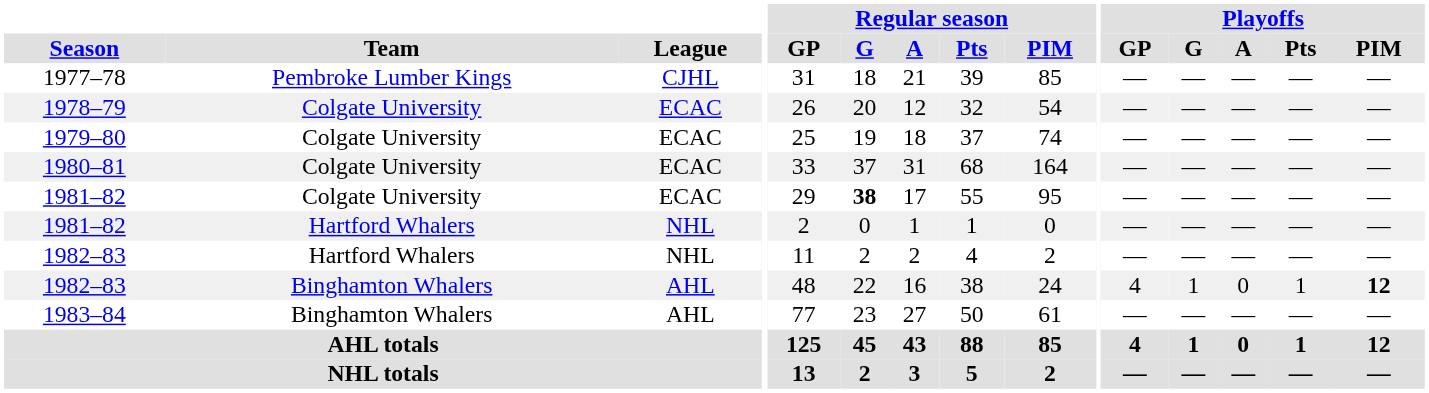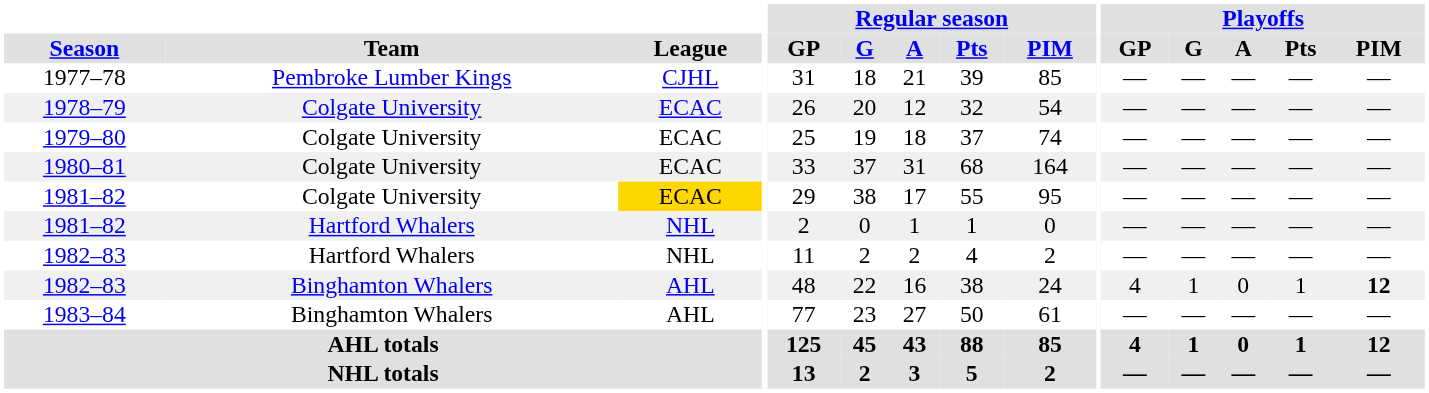(690, 196) no background -> (690, 196) gold background
(865, 196) bold -> (865, 196) normal
